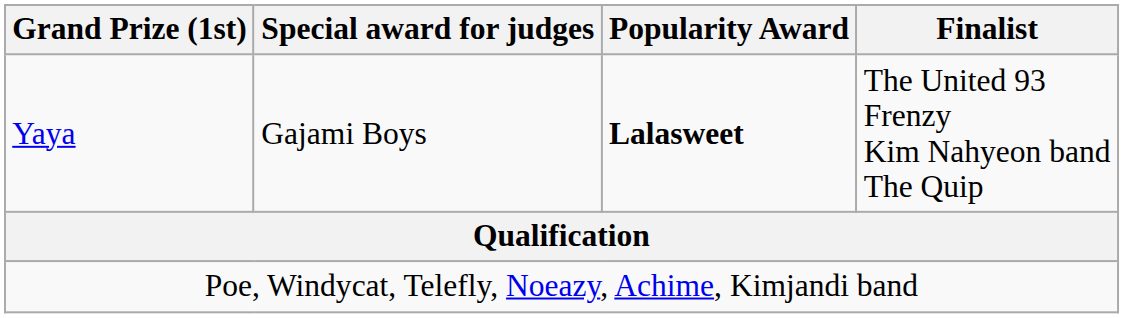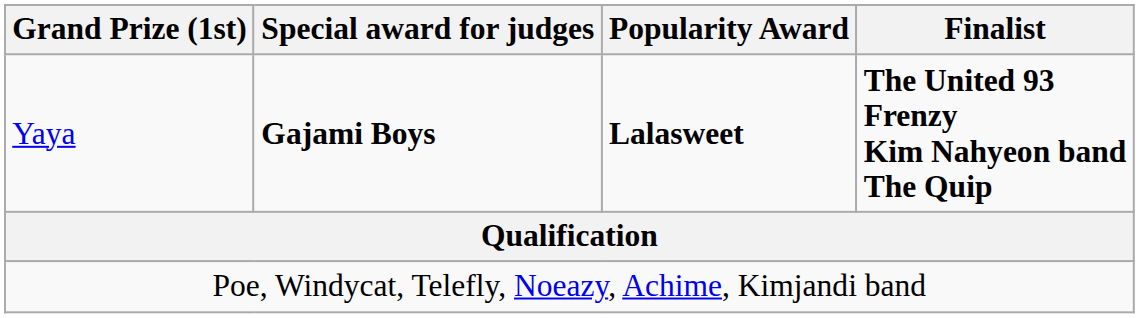(344, 132) normal -> (348, 132) bold
(987, 132) normal -> (995, 132) bold
